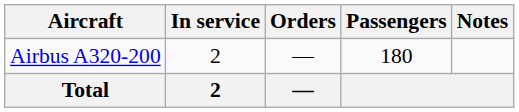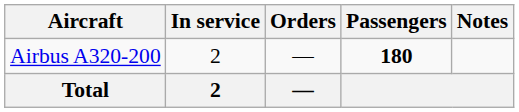(396, 55) normal -> (396, 55) bold
